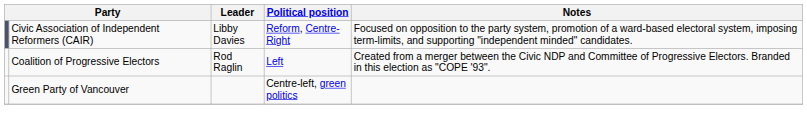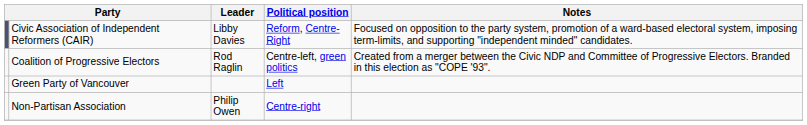(275, 62) Left -> (306, 62) Centre-left, green politics
(306, 90) Centre-left, green politics -> (275, 84) Left
+ row: (69, 106)
